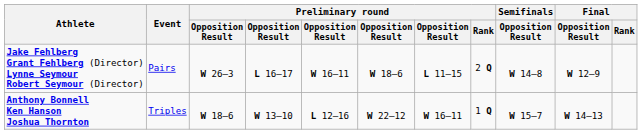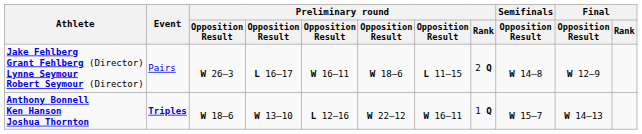(167, 111) normal -> (167, 111) bold
